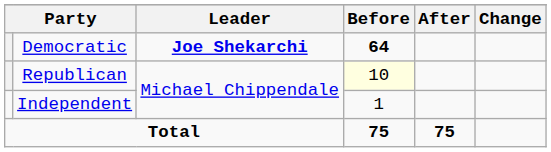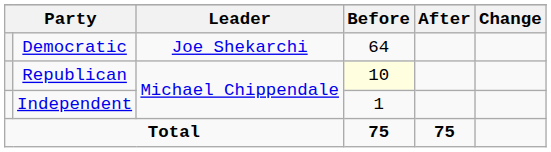(240, 47) bold -> (240, 47) normal
(379, 47) bold -> (379, 47) normal
